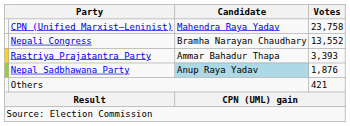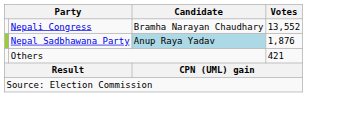- row: (92, 26)
- row: (81, 56)
